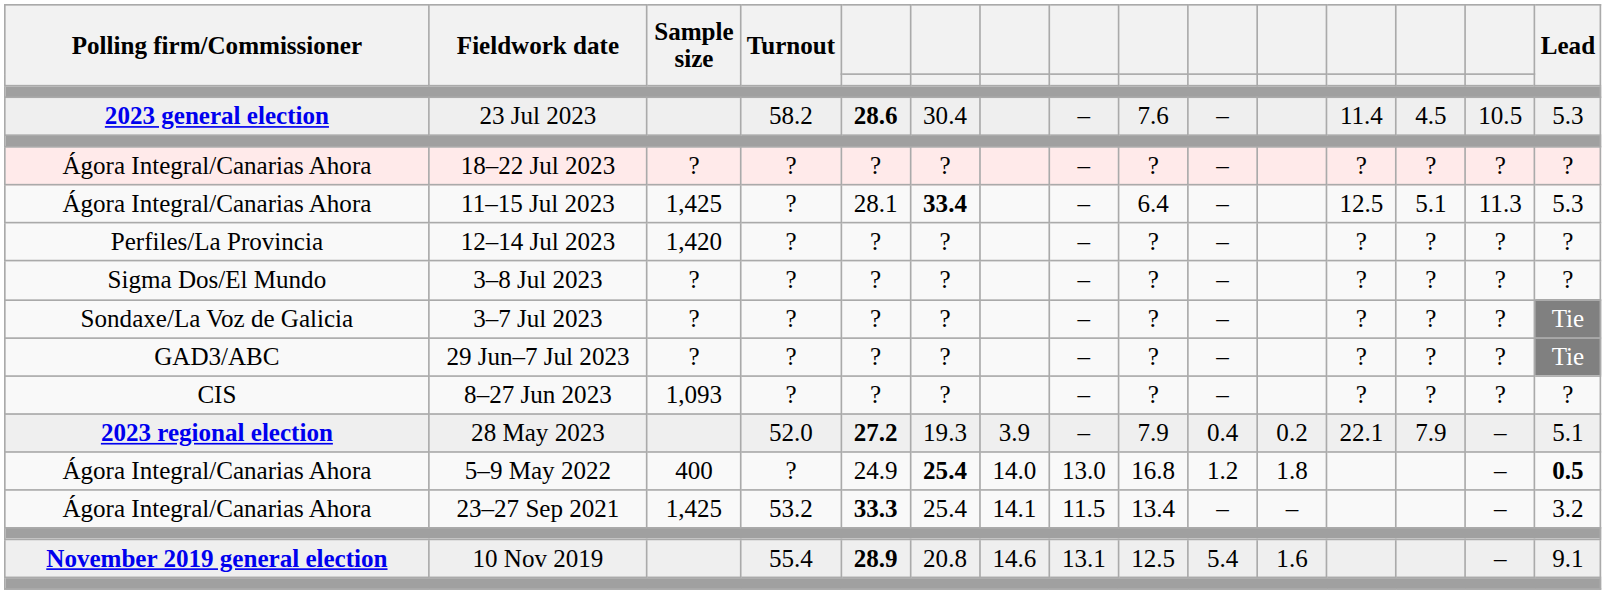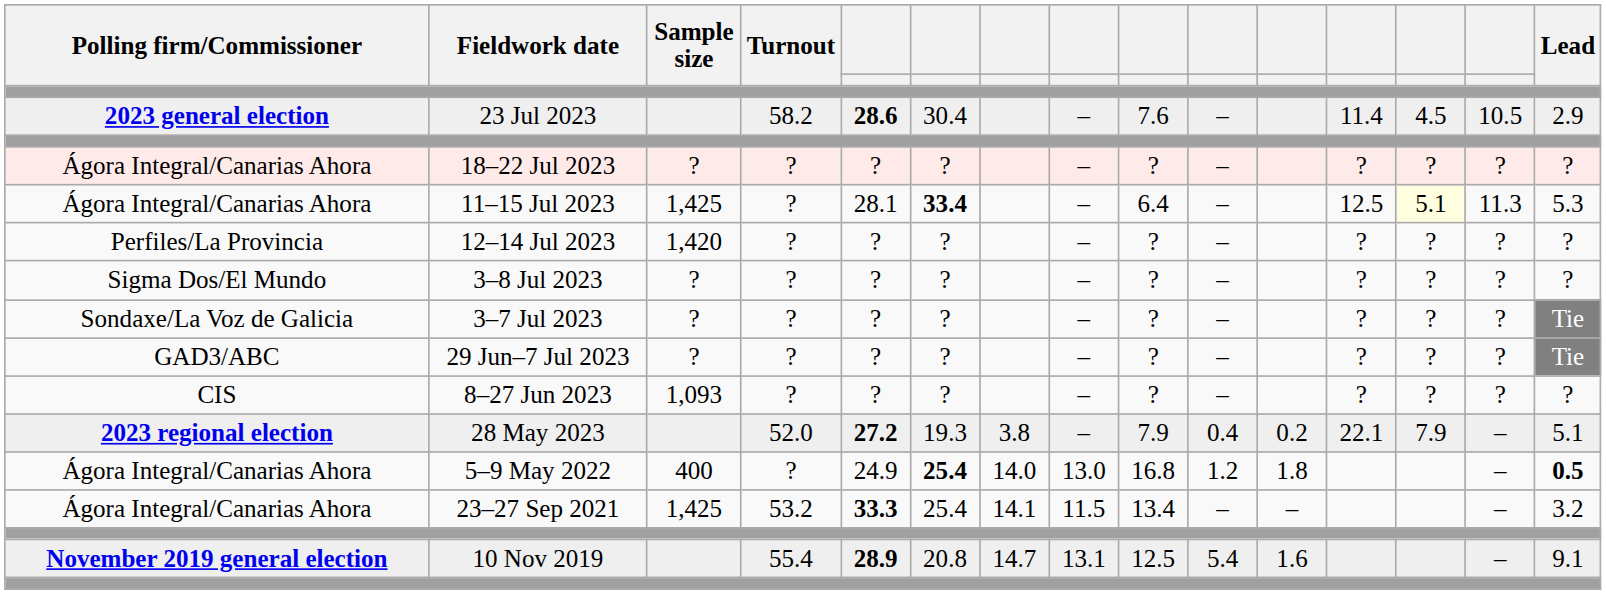(1568, 116) 5.3 -> (1568, 116) 2.9
(1431, 204) no background -> (1431, 204) lightyellow background
(1014, 432) 3.9 -> (1014, 432) 3.8
(1014, 558) 14.6 -> (1014, 558) 14.7
